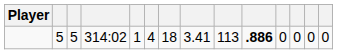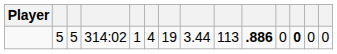(169, 37) 18 -> (169, 37) 19
(197, 37) 3.41 -> (197, 37) 3.44
(297, 37) normal -> (297, 37) bold
